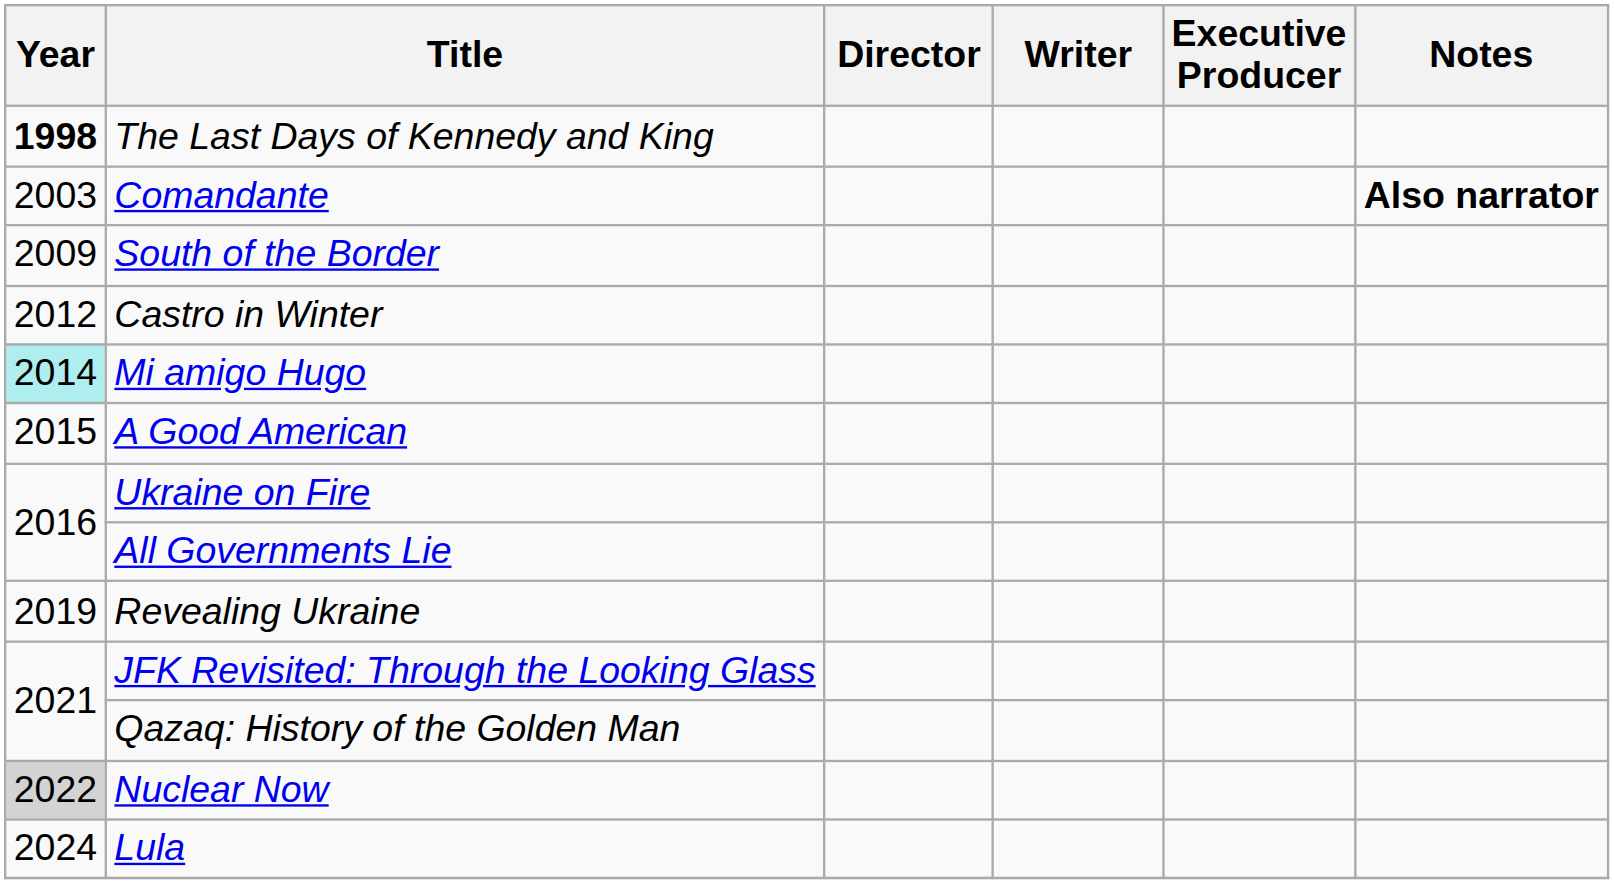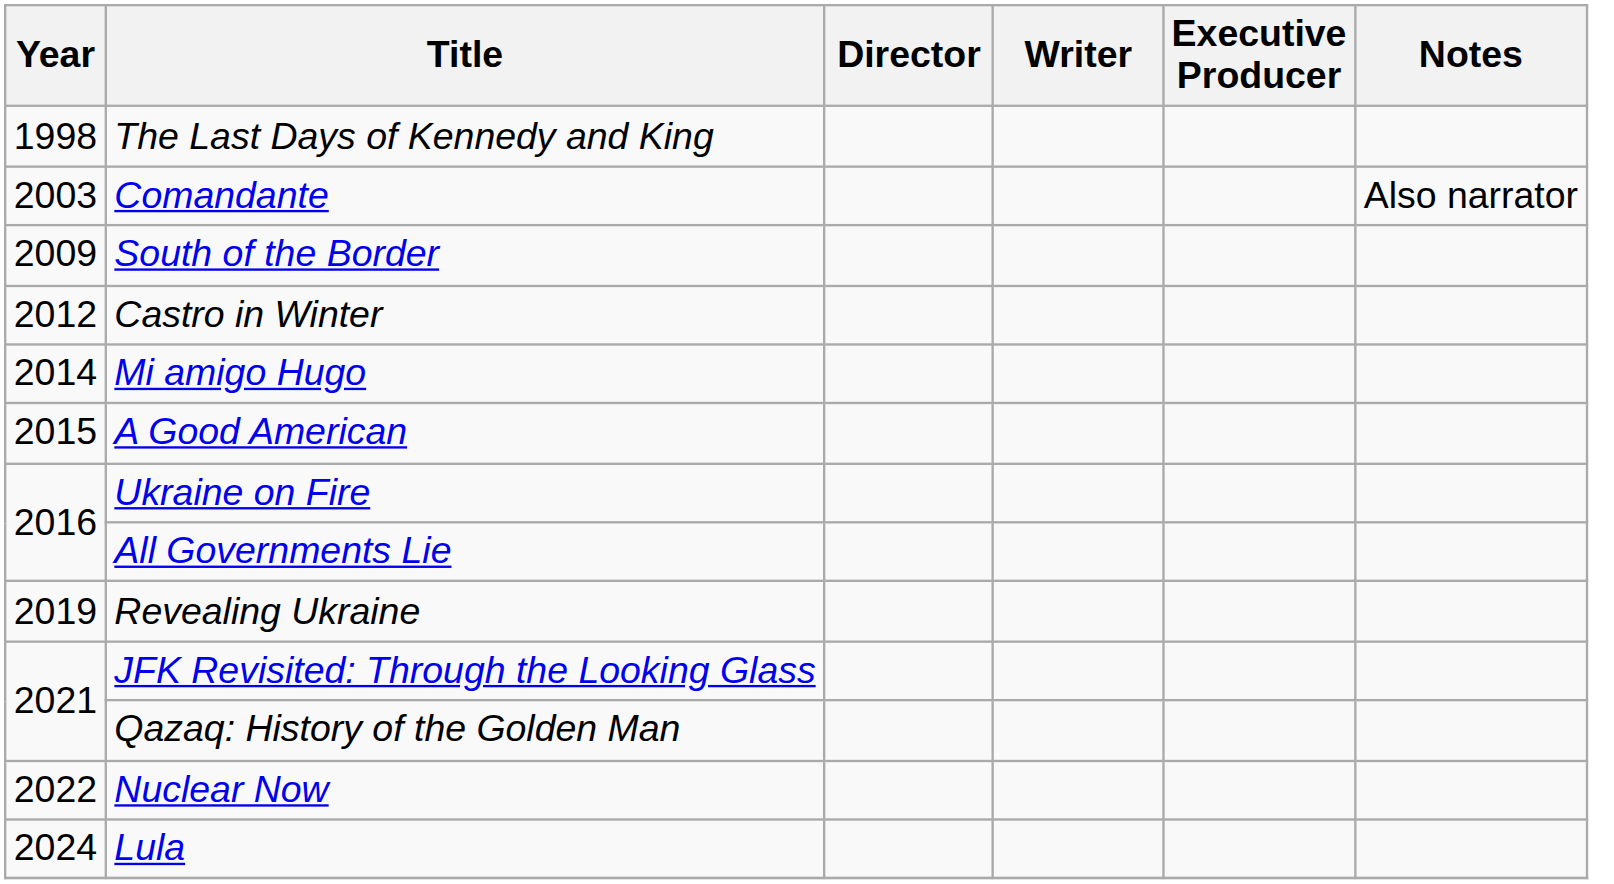(55, 135) bold -> (55, 135) normal
(1481, 195) bold -> (1471, 195) normal
(55, 373) paleturquoise background -> (55, 373) no background
(55, 788) lightgrey background -> (55, 788) no background
